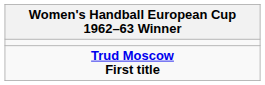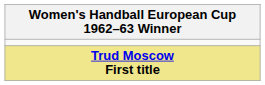(133, 63) no background -> (133, 63) khaki background
